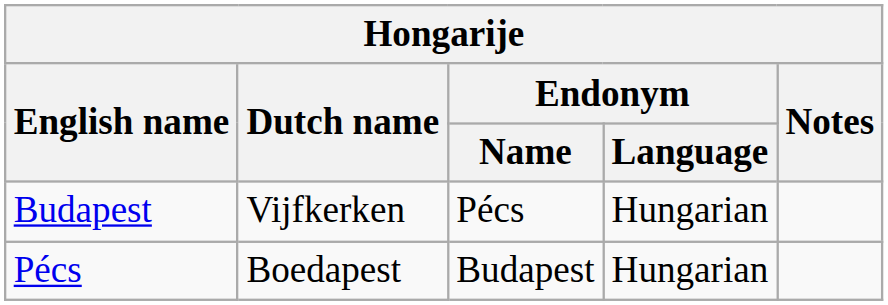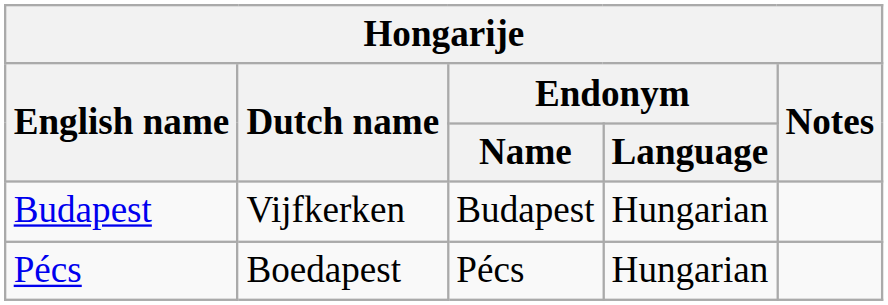(490, 210) Pécs -> (525, 210) Budapest
(525, 269) Budapest -> (490, 269) Pécs
